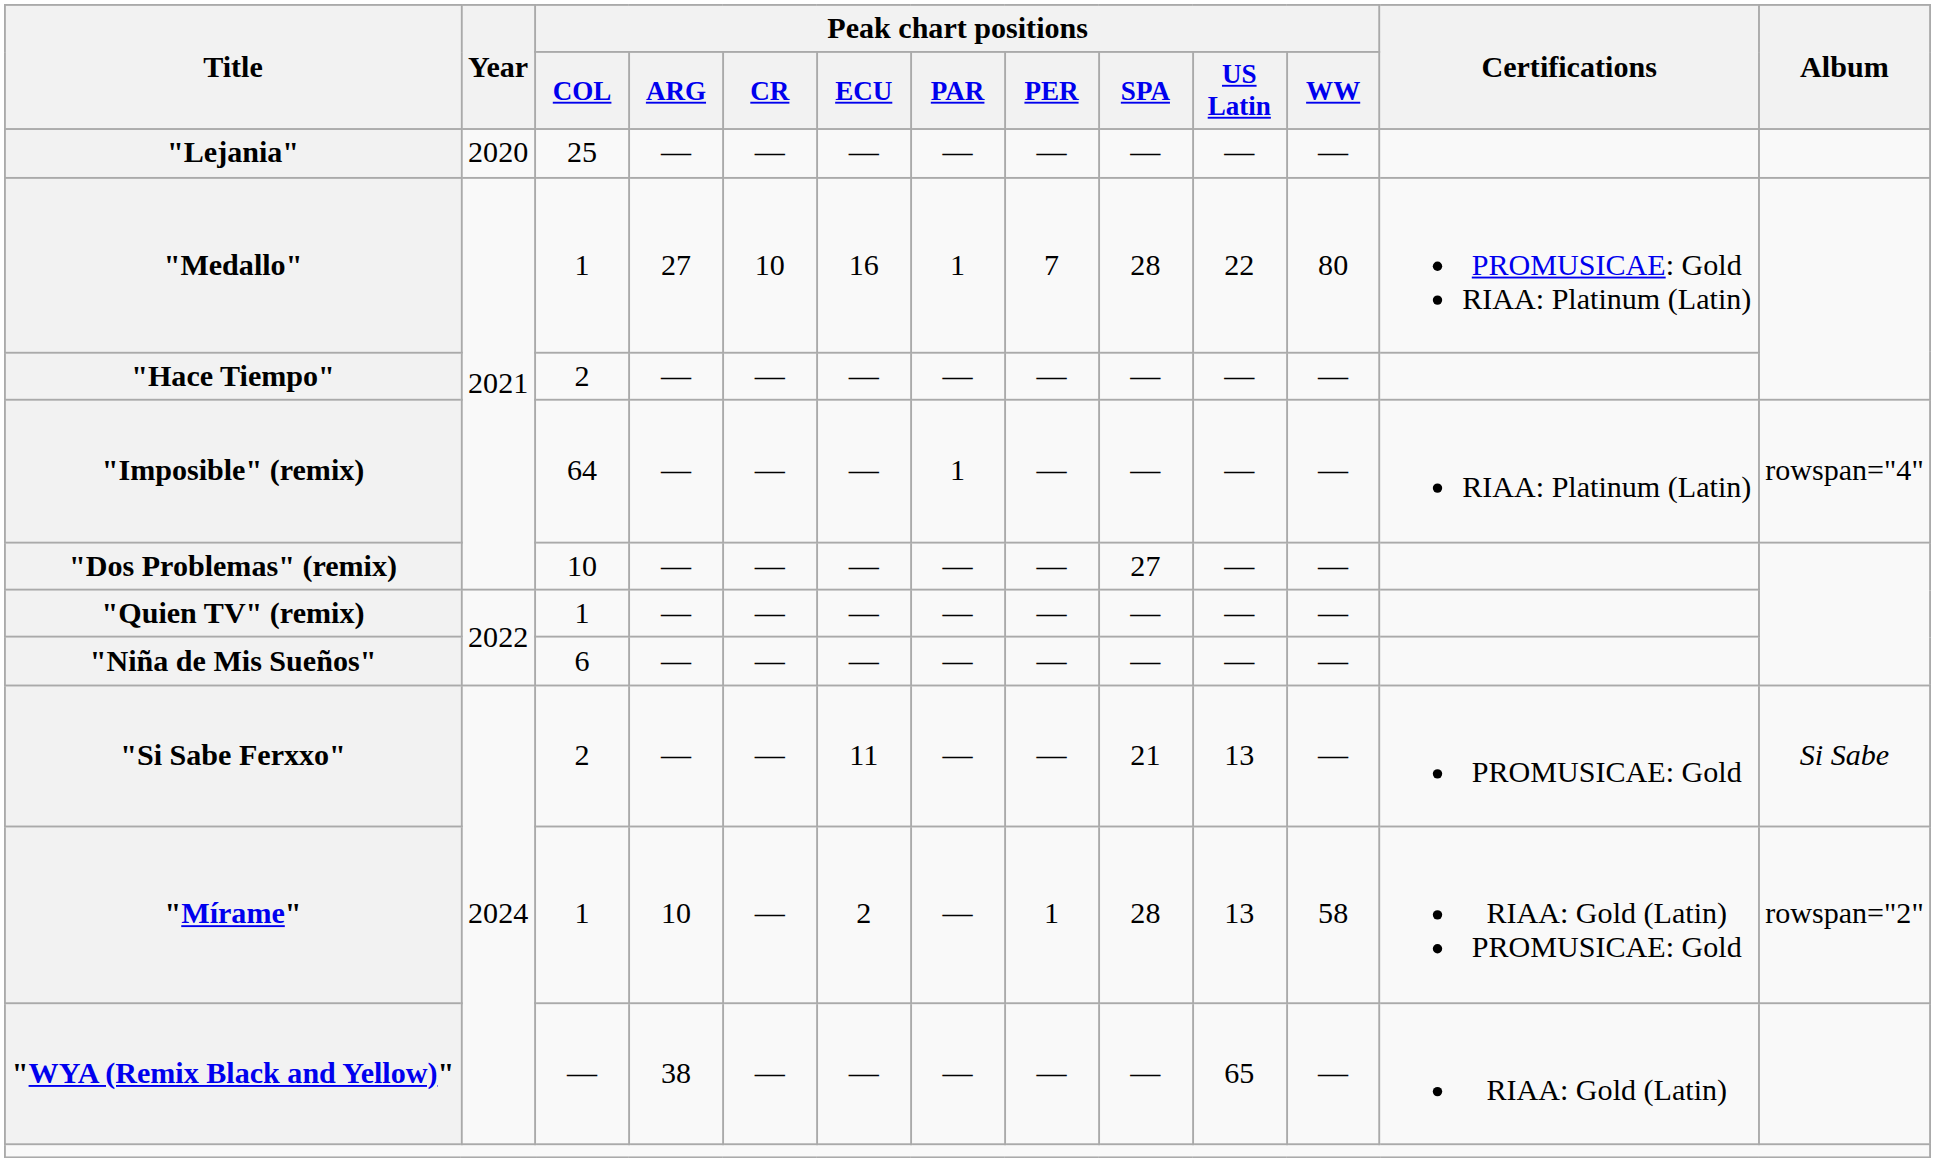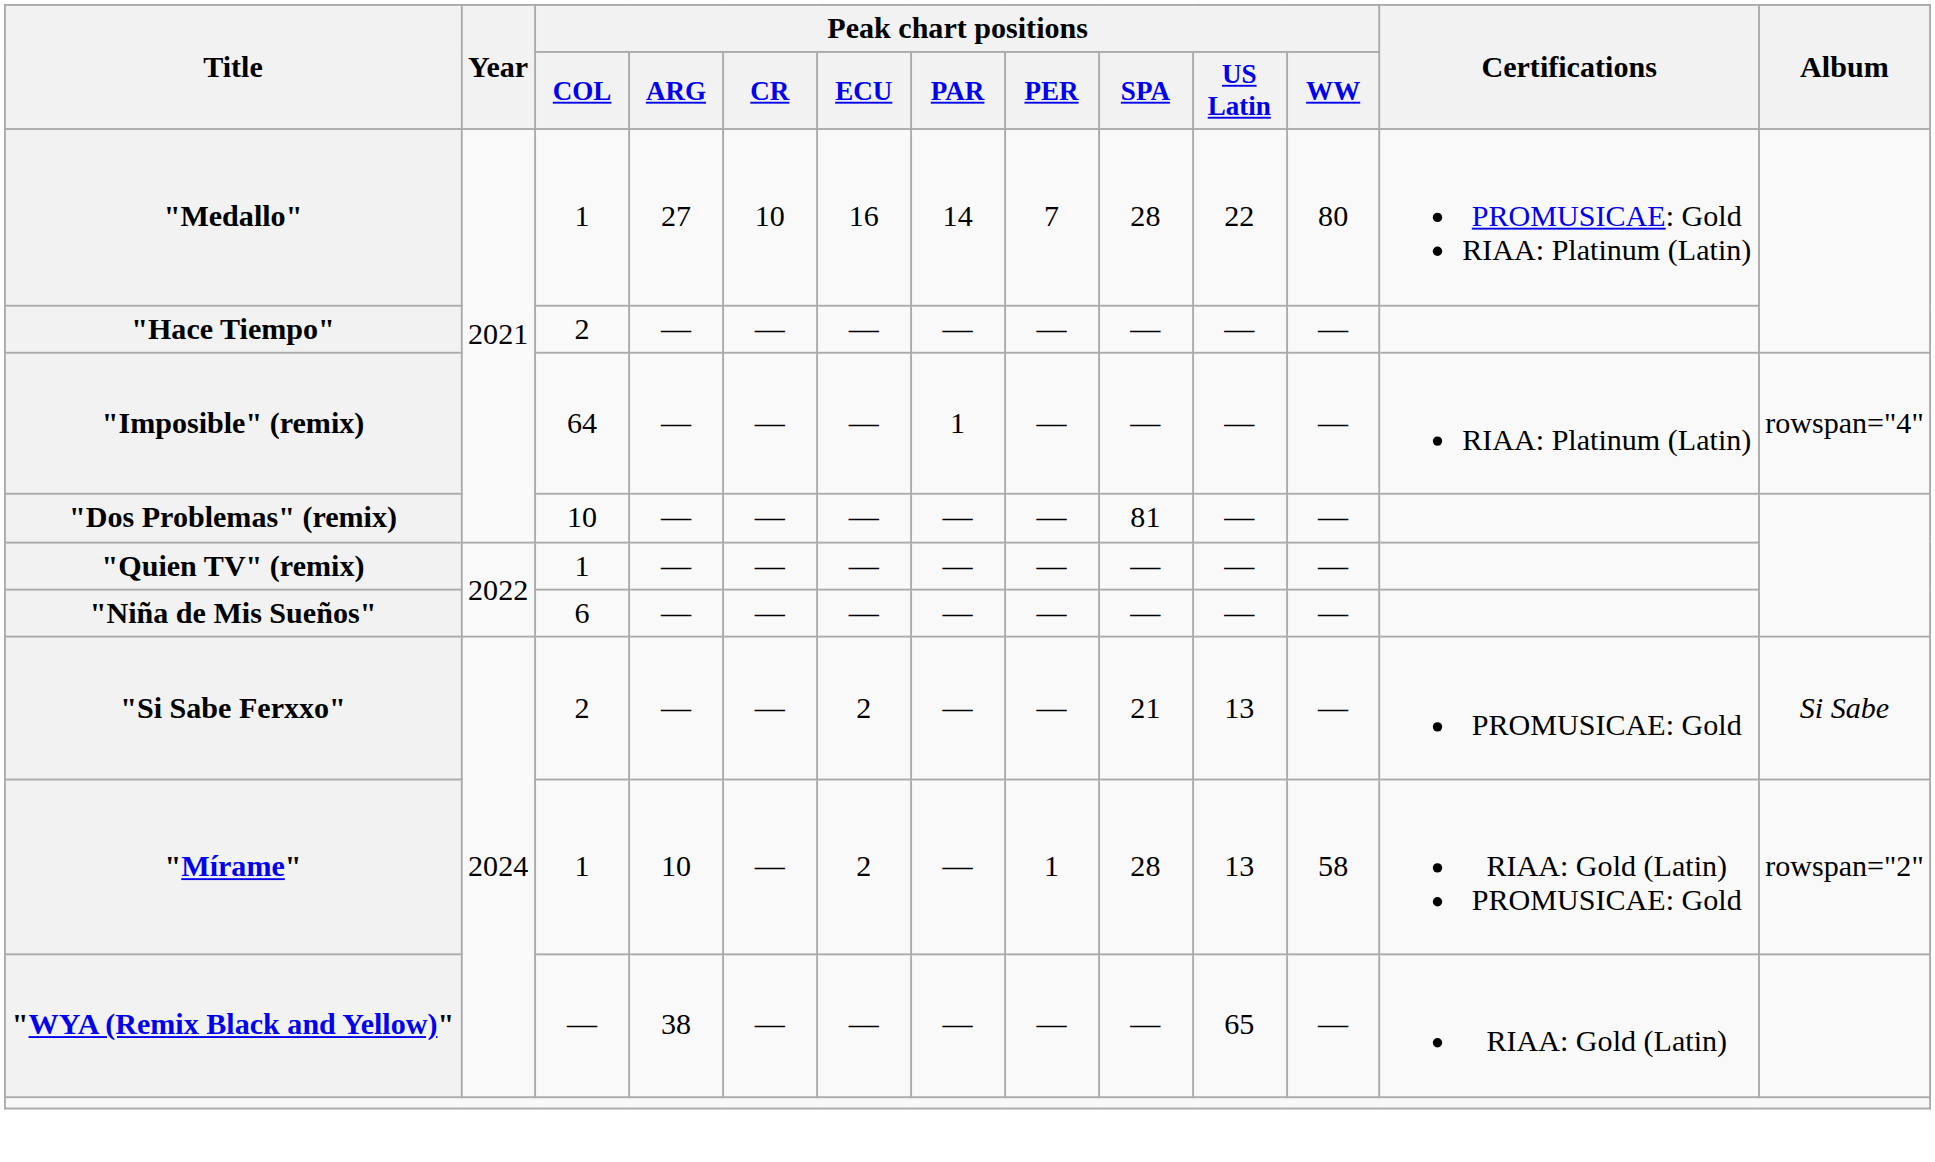- row: (233, 152)
(958, 264) 1 -> (958, 216) 14
(1145, 565) 27 -> (1145, 517) 81
(864, 755) 11 -> (864, 707) 2
